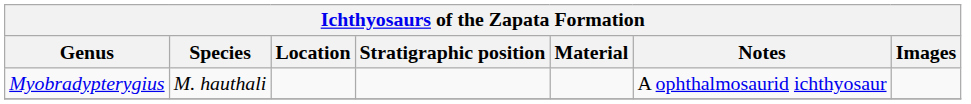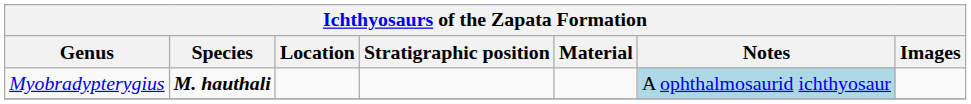(220, 83) normal -> (222, 83) bold
(762, 83) no background -> (766, 83) lightblue background
